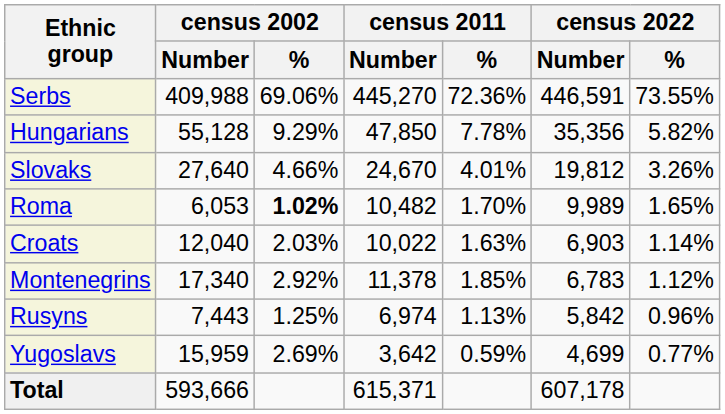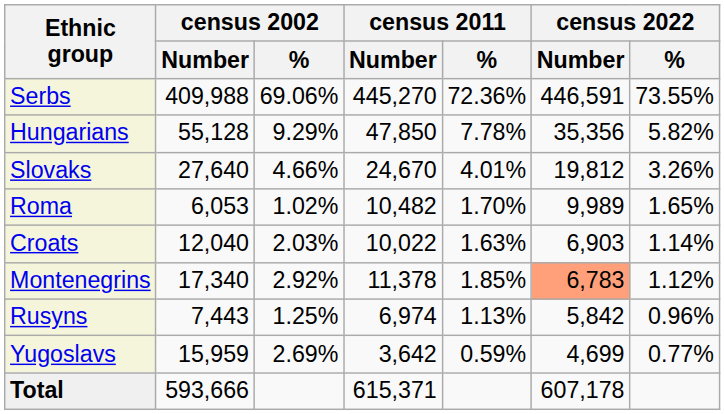(305, 206) bold -> (305, 206) normal
(595, 280) no background -> (595, 280) lightsalmon background
